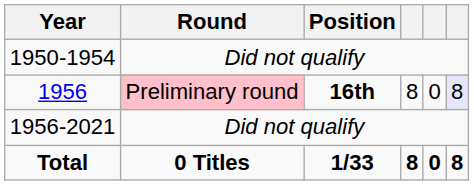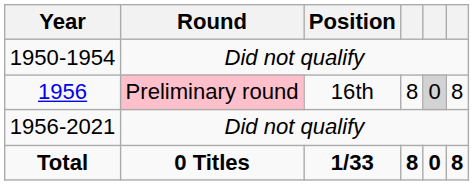(352, 92) bold -> (352, 92) normal
(435, 92) no background -> (435, 92) lightgrey background
(457, 92) lavender background -> (457, 92) no background
